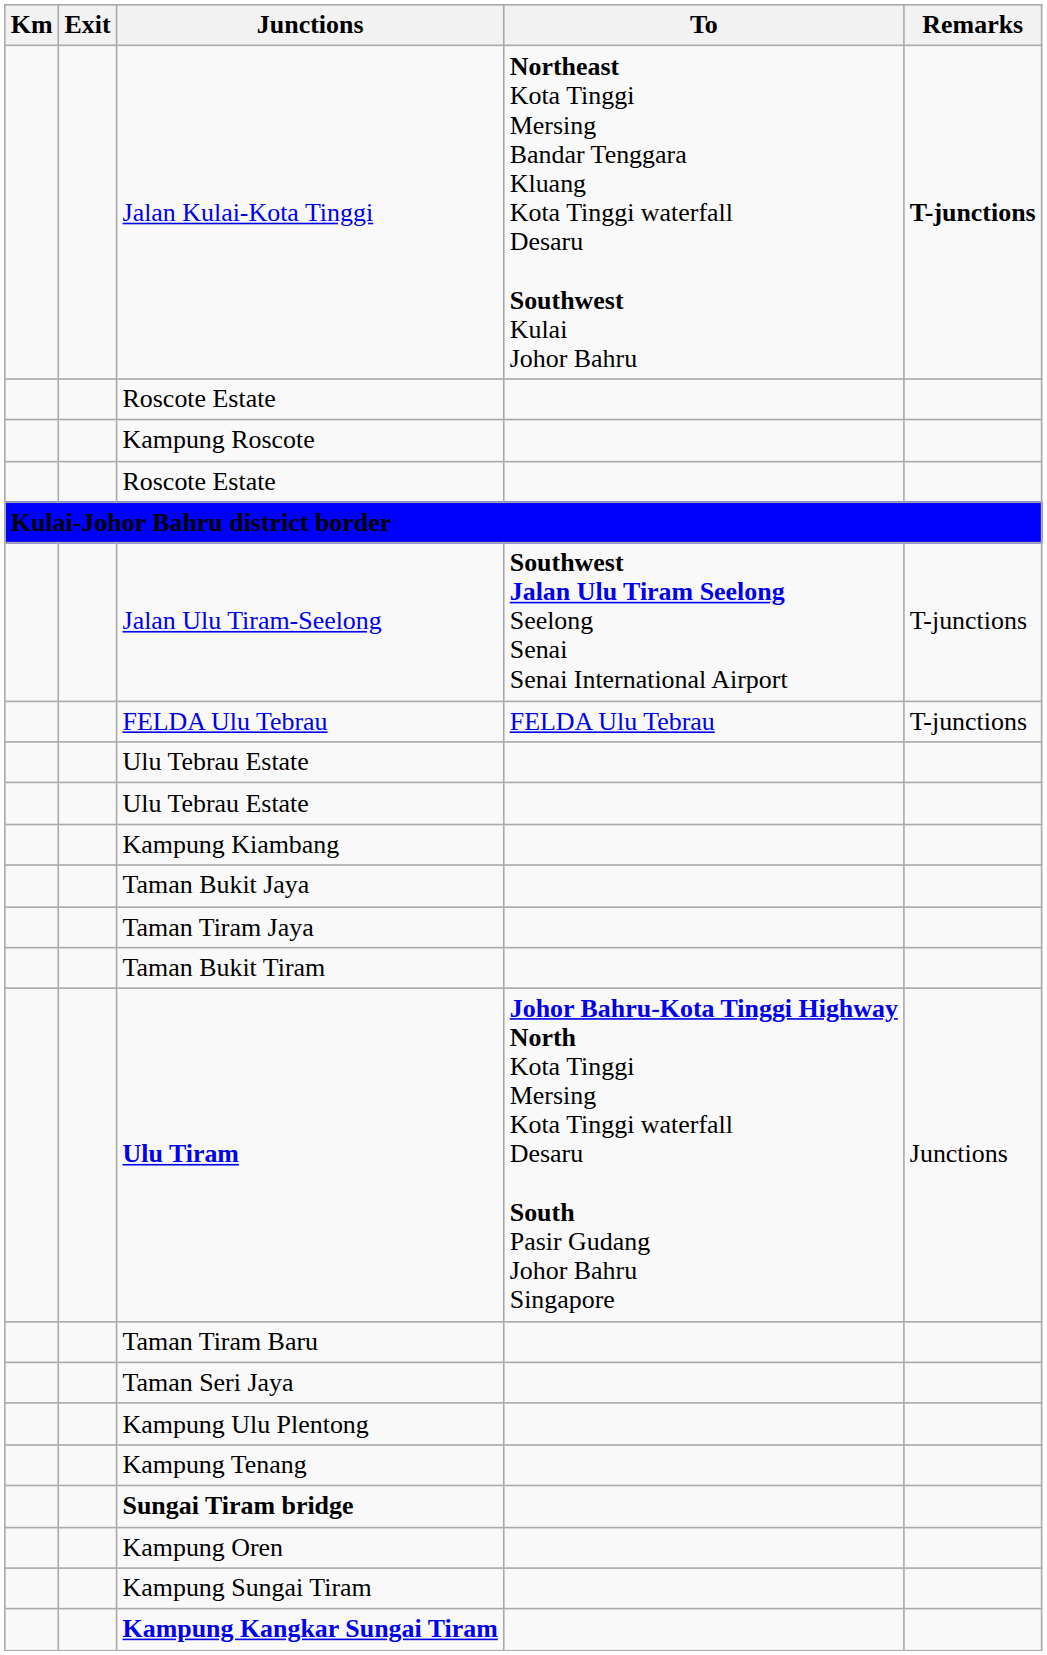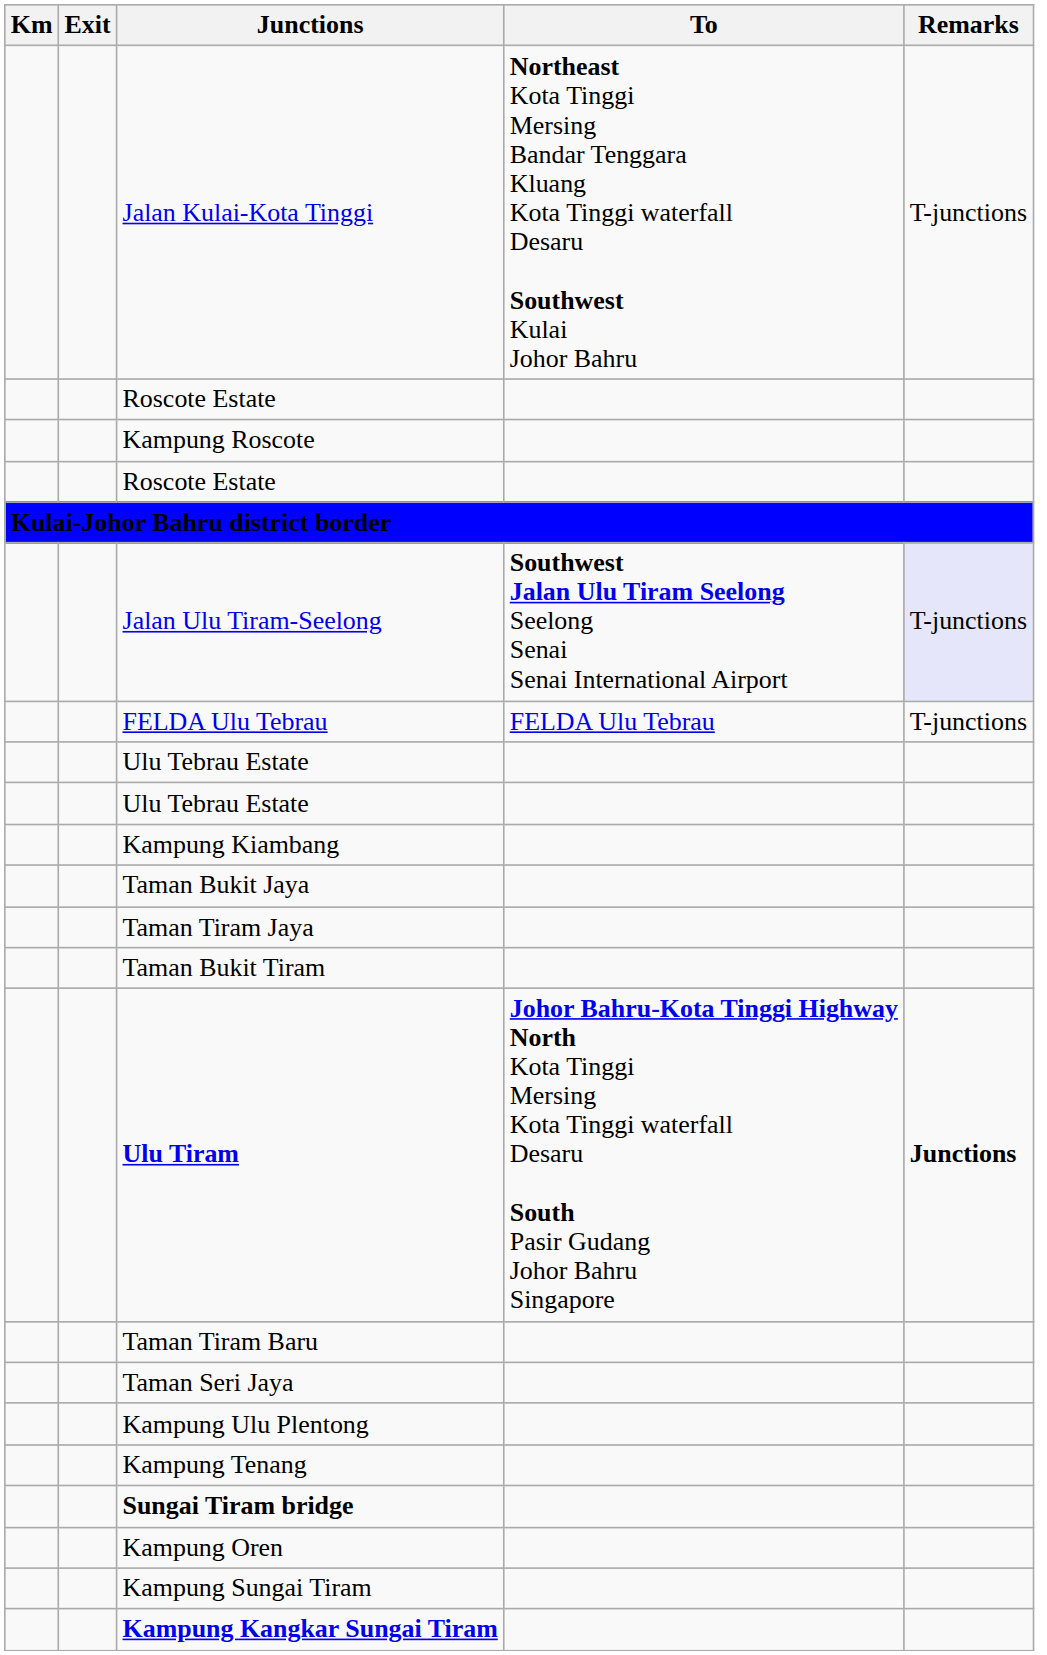(973, 211) bold -> (968, 211) normal
(968, 621) no background -> (968, 621) lavender background
(959, 1154) normal -> (963, 1154) bold
